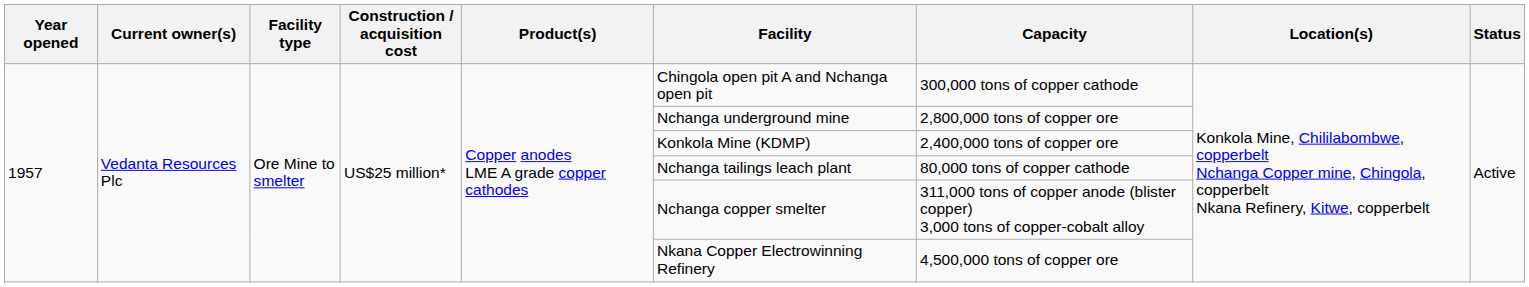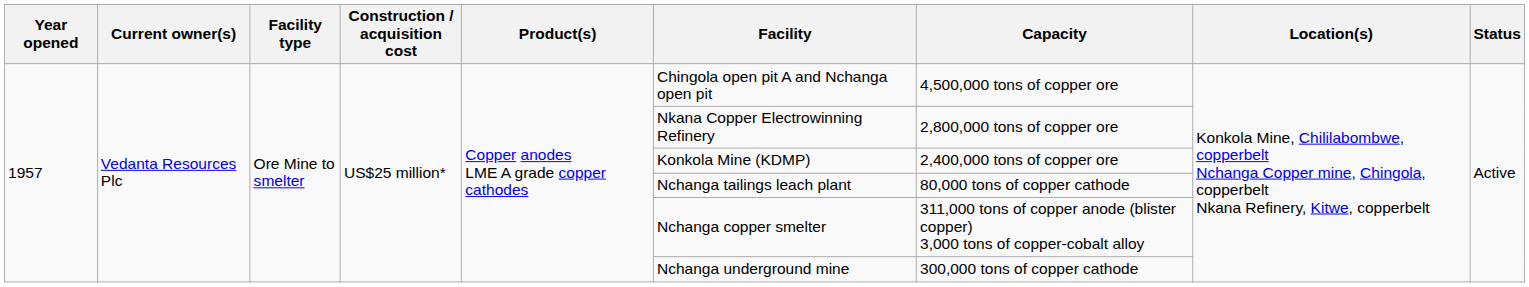(1029, 85) 300,000 tons of copper cathode -> (1019, 85) 4,500,000 tons of copper ore
(753, 118) Nchanga underground mine -> (760, 127) Nkana Copper Electrowinning Refinery
(760, 260) Nkana Copper Electrowinning Refinery -> (753, 269) Nchanga underground mine
(1019, 260) 4,500,000 tons of copper ore -> (1029, 269) 300,000 tons of copper cathode
